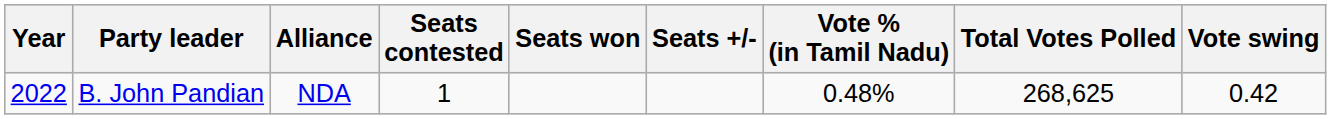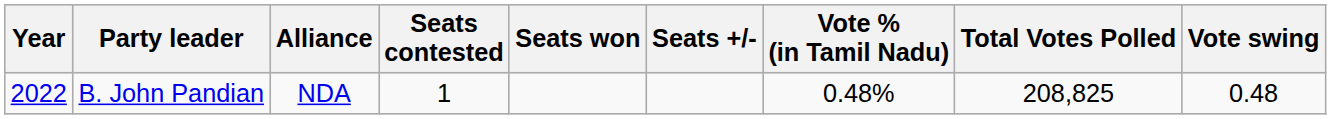(1068, 93) 268,625 -> (1068, 93) 208,825
(1254, 93) 0.42 -> (1254, 93) 0.48
